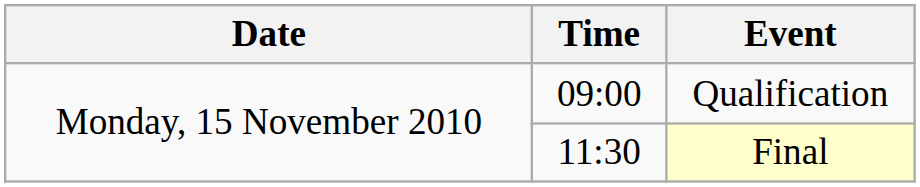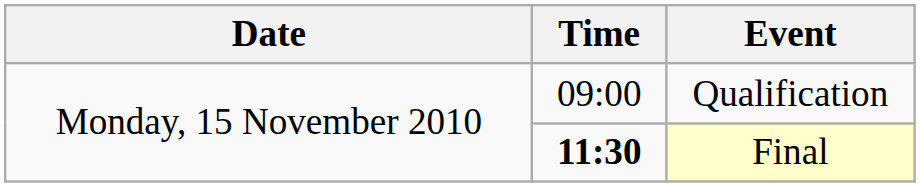(599, 151) normal -> (599, 151) bold
